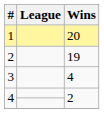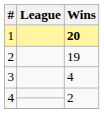(73, 35) normal -> (73, 35) bold
